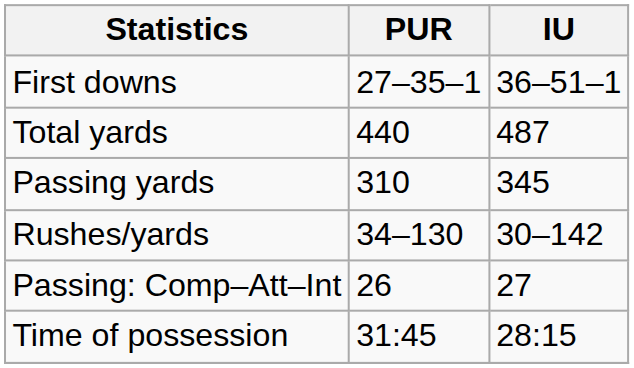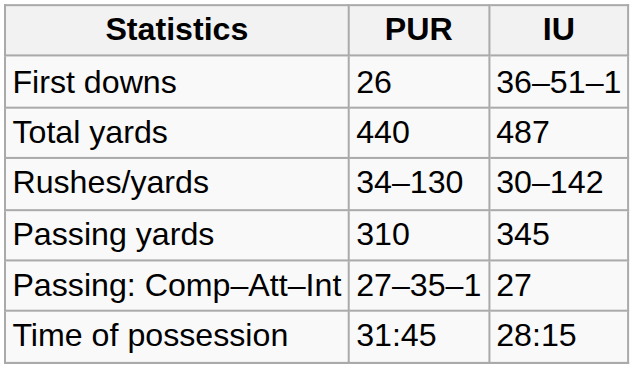(419, 81) 27–35–1 -> (374, 81) 26
rows swapped: (111, 234) <-> (113, 183)
(374, 285) 26 -> (419, 285) 27–35–1
